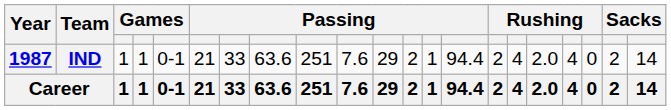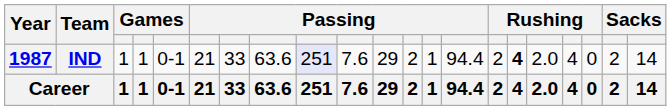(316, 59) no background -> (316, 59) lavender background
(517, 59) normal -> (517, 59) bold
